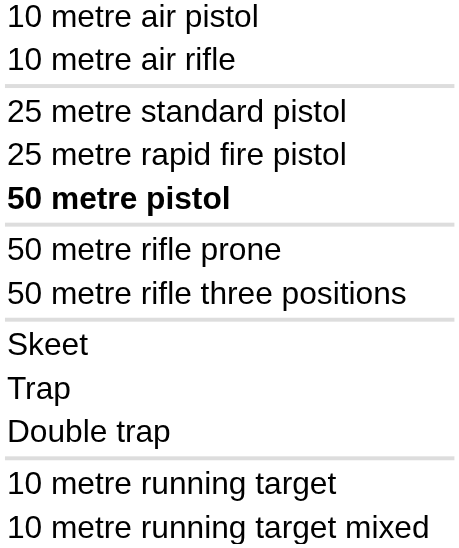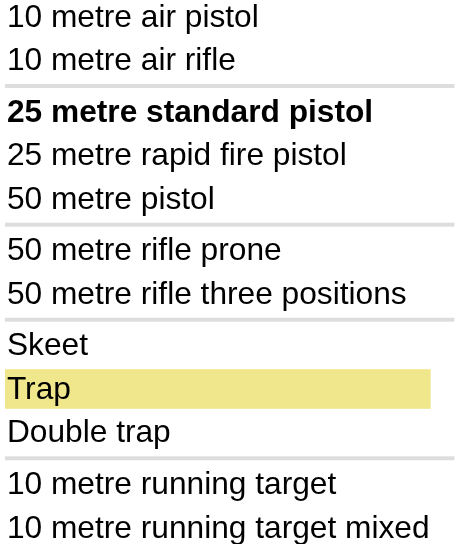(177, 111) normal -> (190, 111) bold
(119, 198) bold -> (111, 198) normal
(39, 388) no background -> (39, 388) khaki background
